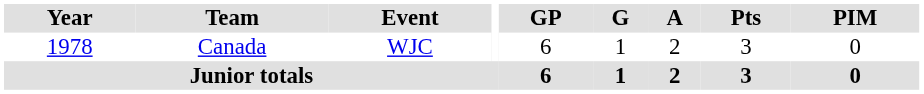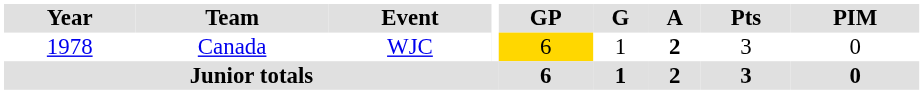(546, 46) no background -> (546, 46) gold background
(675, 46) normal -> (675, 46) bold
